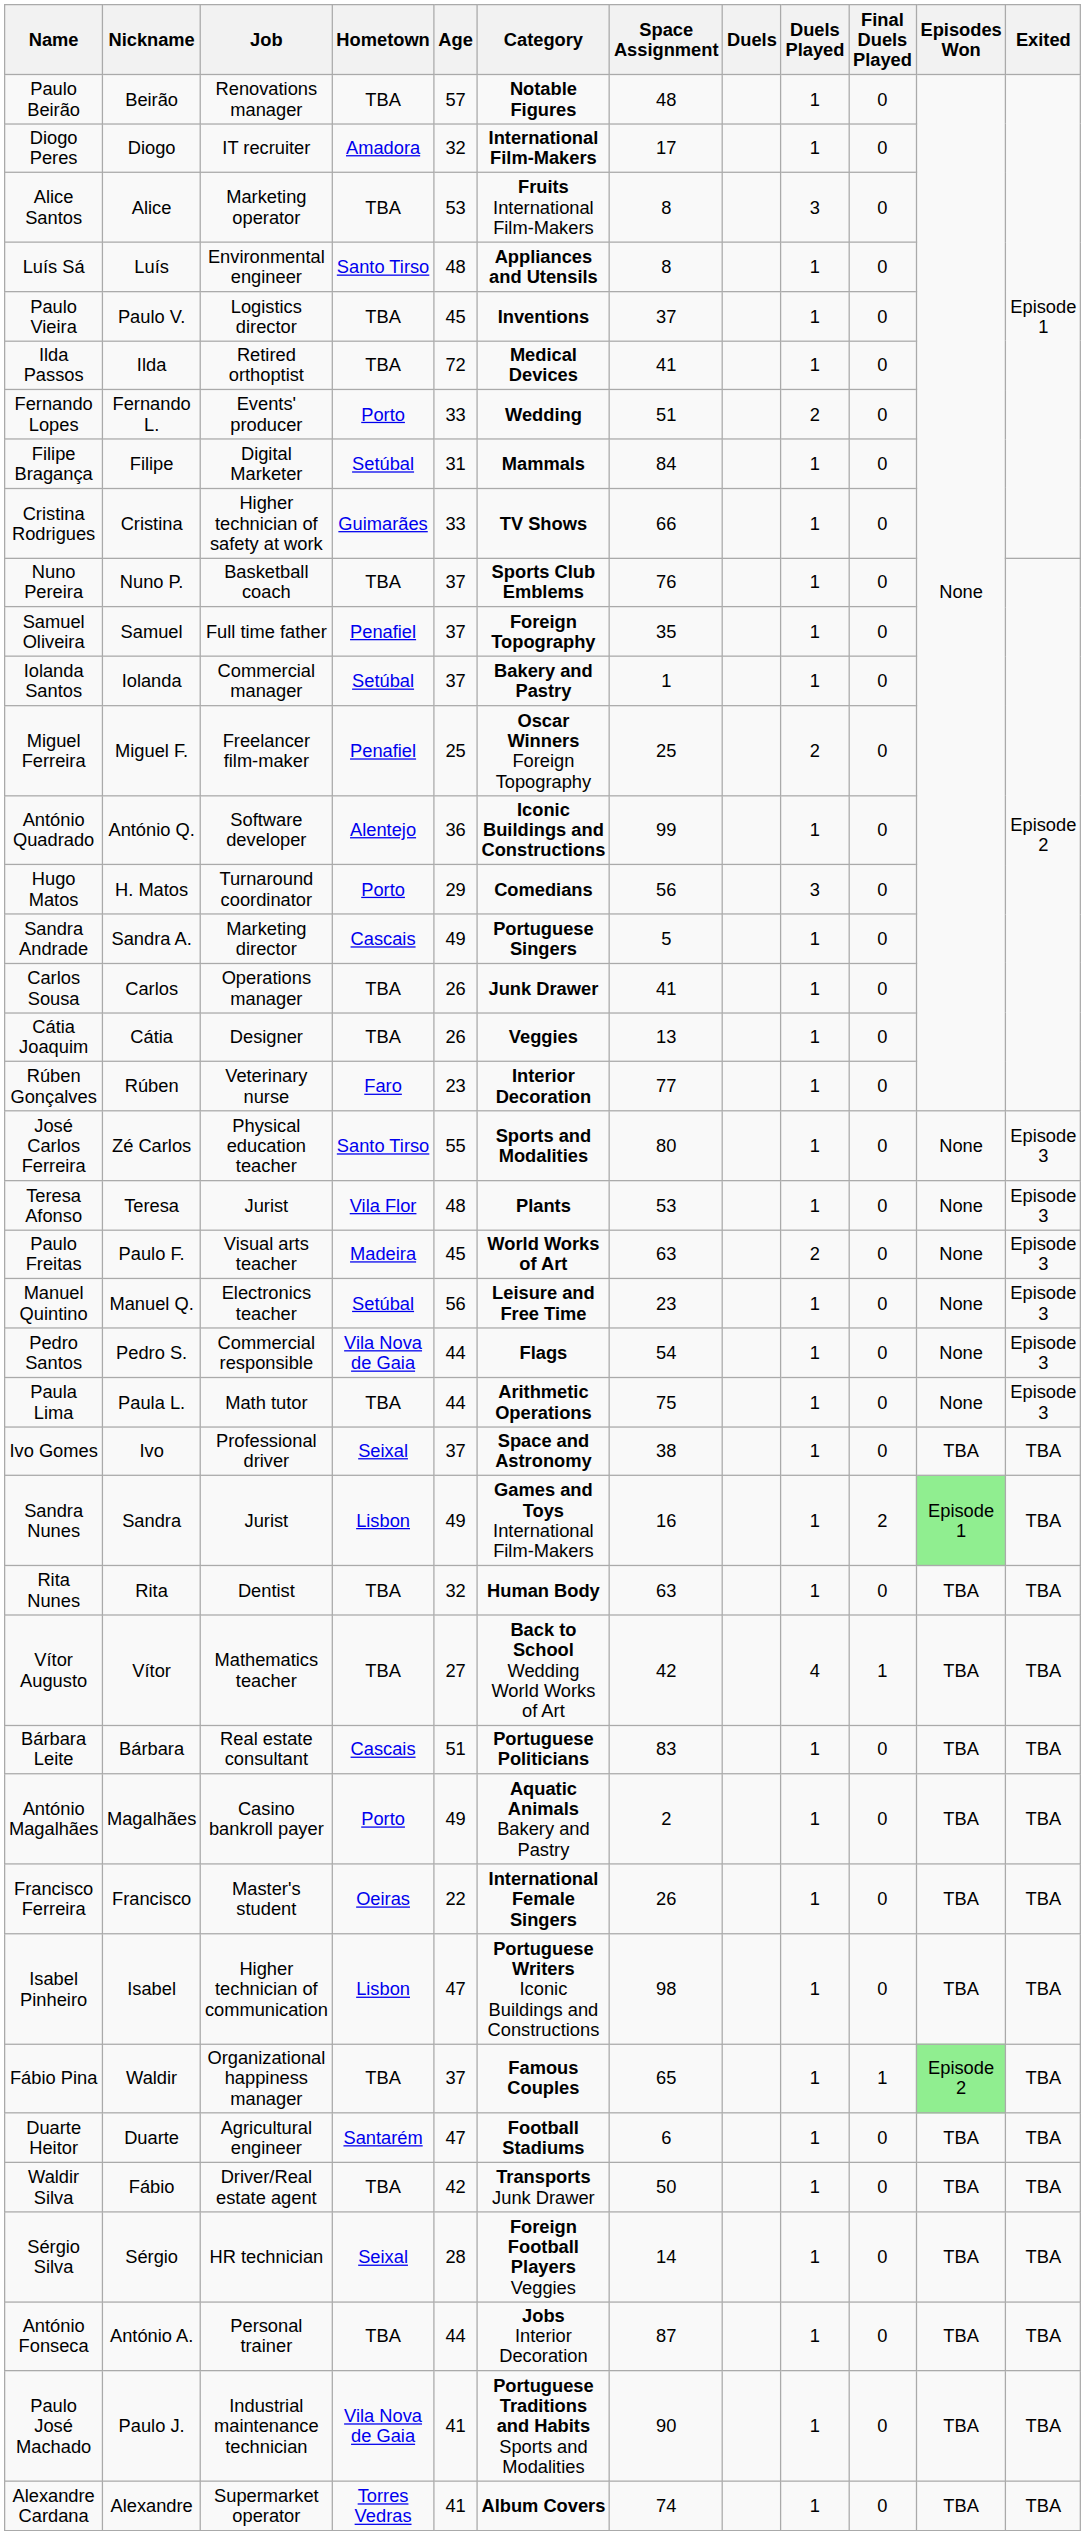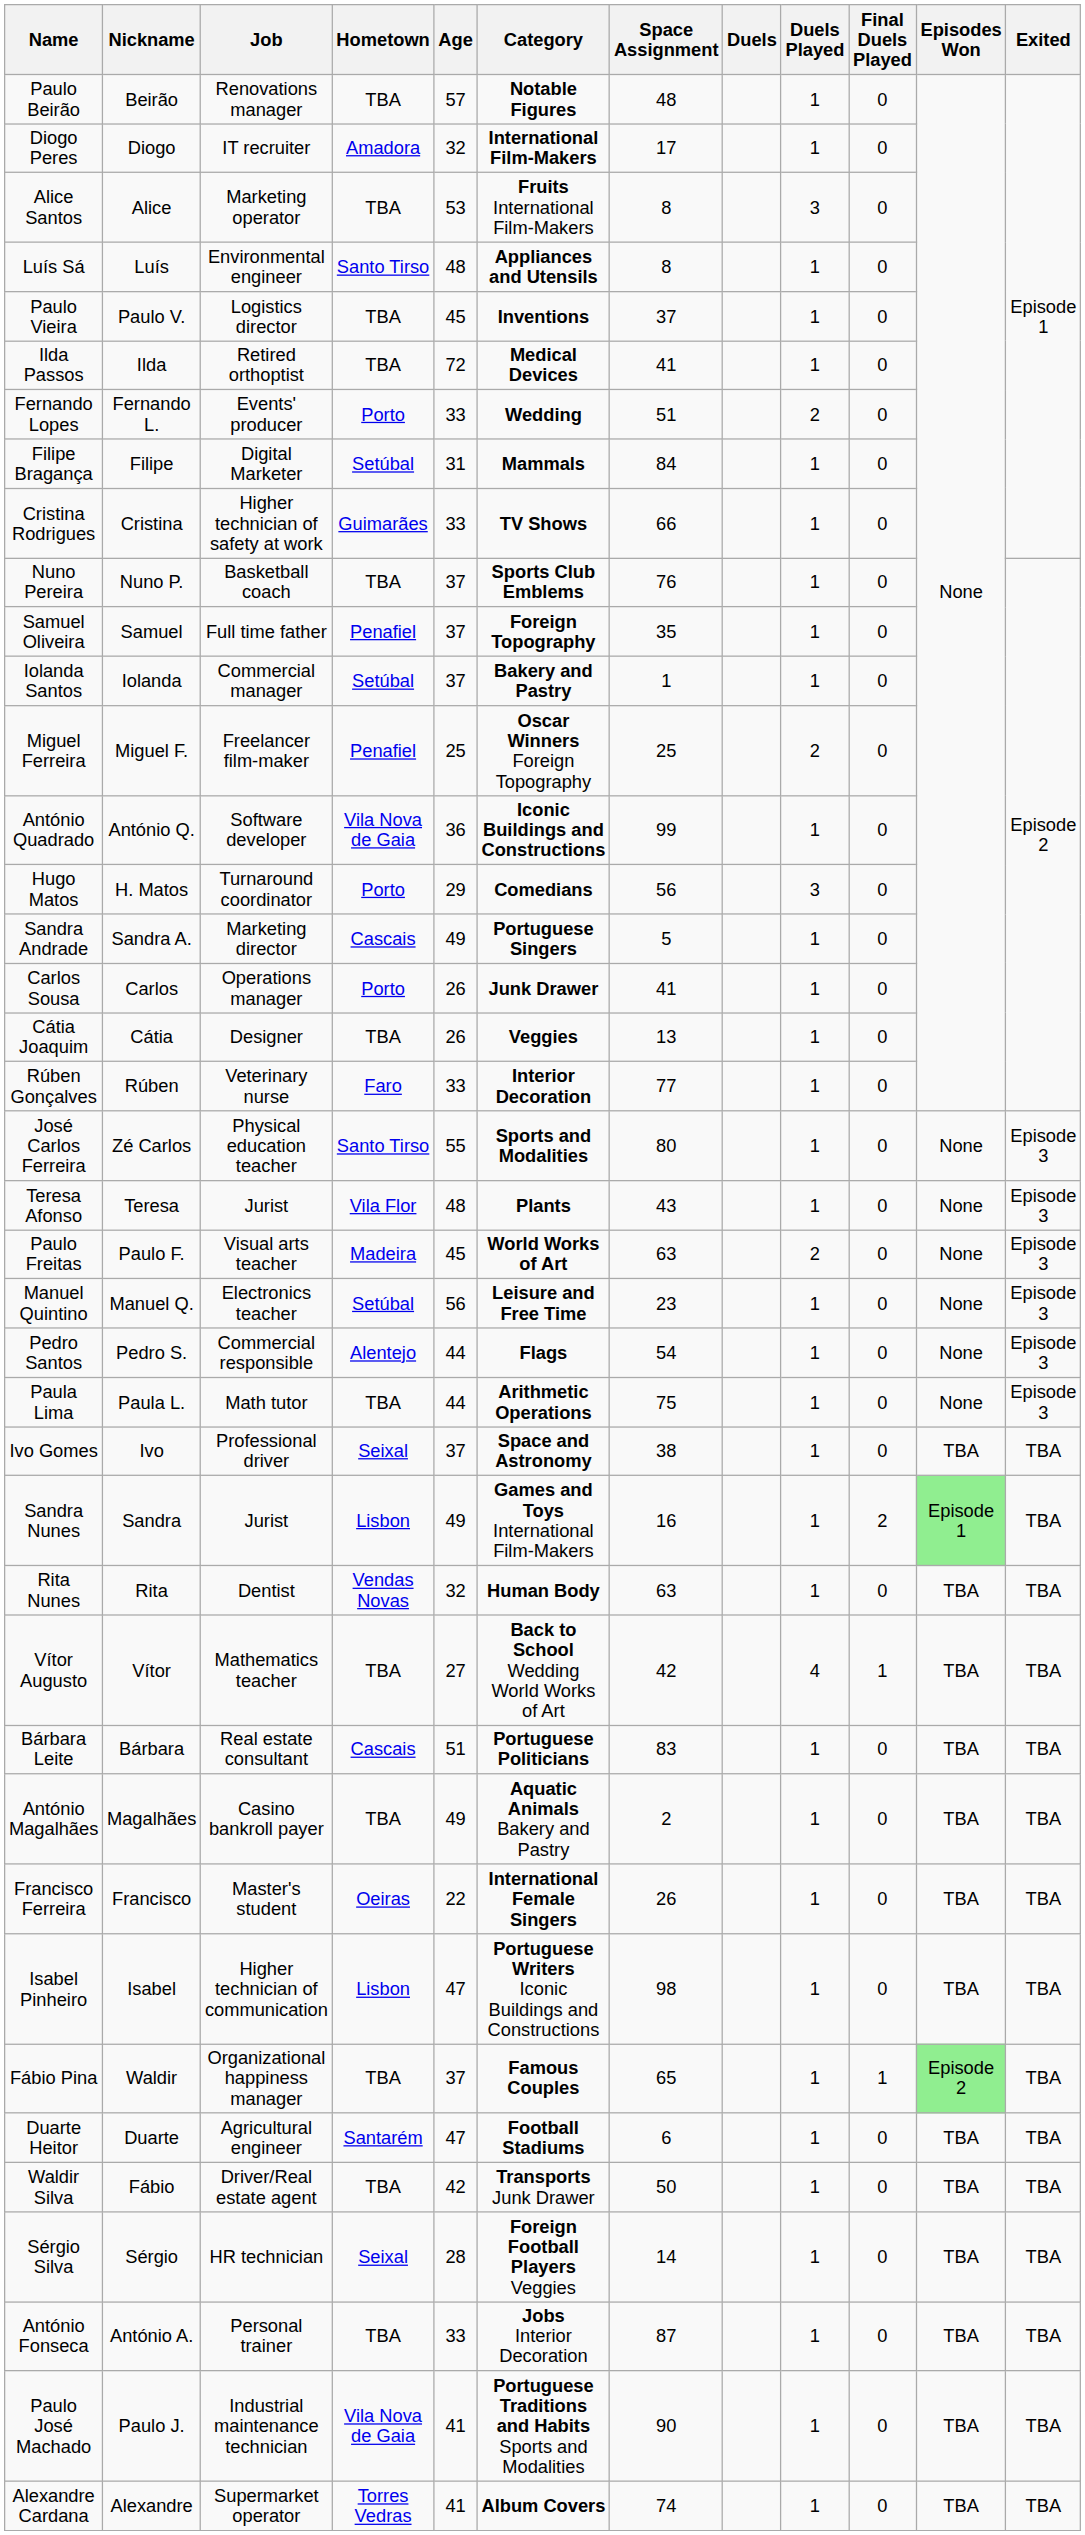(383, 830) Alentejo -> (383, 830) Vila Nova de Gaia
(383, 988) TBA -> (383, 988) Porto
(456, 1087) 23 -> (456, 1087) 33
(666, 1205) 53 -> (666, 1205) 43
(383, 1353) Vila Nova de Gaia -> (383, 1353) Alentejo
(383, 1590) TBA -> (383, 1590) Vendas Novas
(383, 1819) Porto -> (383, 1819) TBA
(456, 2337) 44 -> (456, 2337) 33
